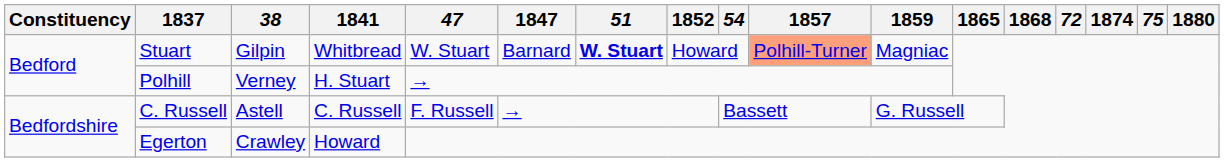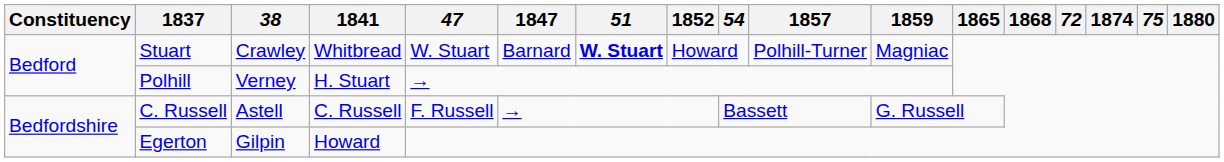(260, 50) Gilpin -> (271, 50) Crawley
(810, 50) lightsalmon background -> (810, 50) no background
(271, 141) Crawley -> (260, 141) Gilpin
